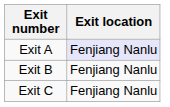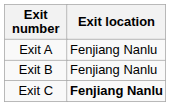(114, 49) lavender background -> (114, 49) no background
(114, 91) normal -> (117, 91) bold
